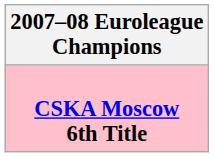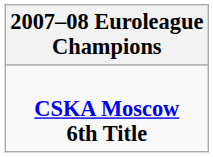(107, 120) pink background -> (107, 120) no background
